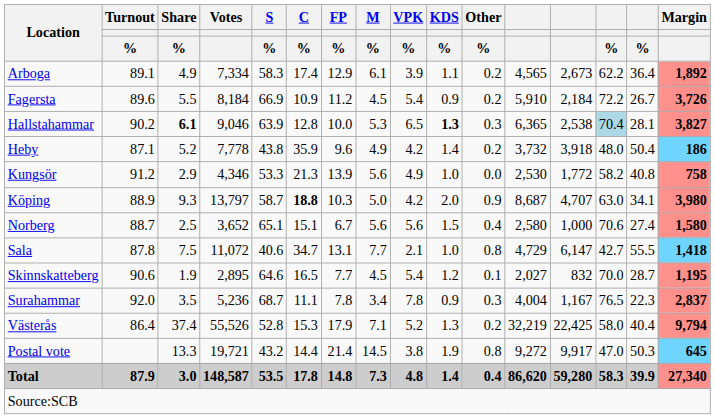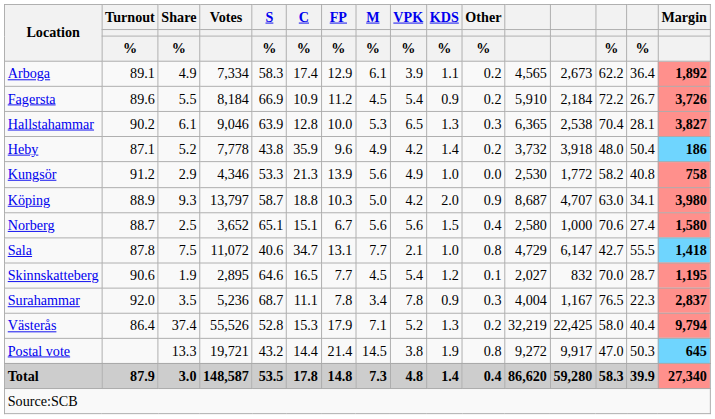(188, 124) bold -> (188, 124) normal
(450, 124) bold -> (450, 124) normal
(611, 124) lightblue background -> (611, 124) no background
(305, 200) bold -> (305, 200) normal
